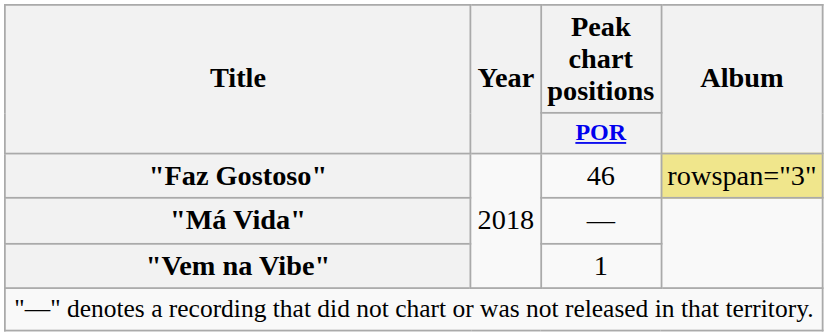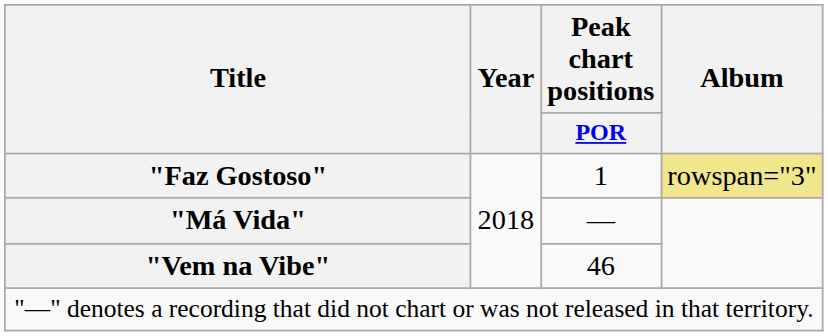(601, 175) 46 -> (601, 175) 1
(601, 265) 1 -> (601, 265) 46
